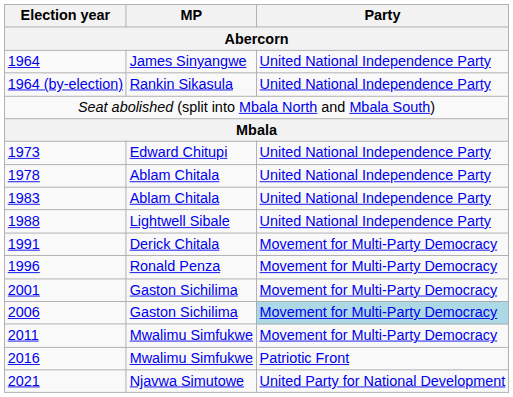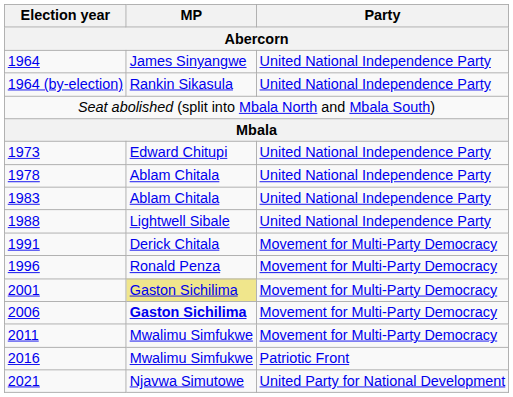(184, 289) no background -> (184, 289) khaki background
(184, 312) normal -> (188, 312) bold
(378, 312) lightblue background -> (378, 312) no background
